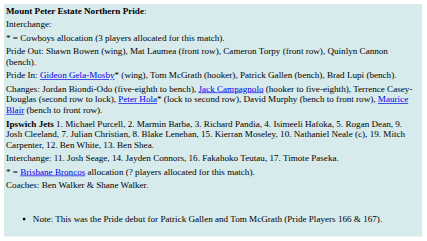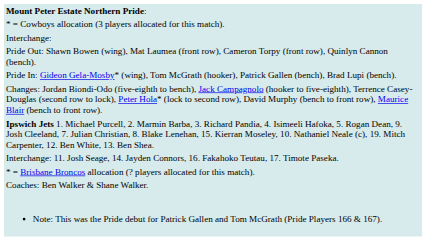(29, 24) Interchange: -> (115, 24) * = Cowboys allocation (3 players allocated for this match).
(115, 38) * = Cowboys allocation (3 players allocated for this match). -> (29, 38) Interchange:
